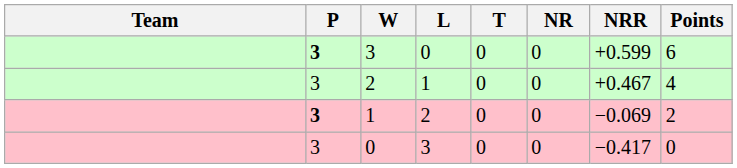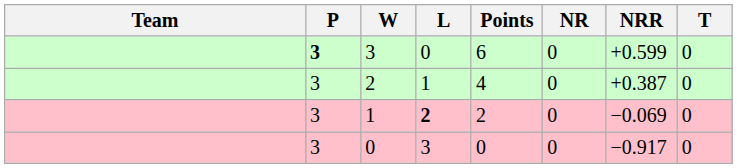columns swapped: (499, 20) <-> (697, 20)
(623, 83) +0.467 -> (639, 83) +0.387
(315, 115) bold -> (315, 115) normal
(426, 115) normal -> (426, 115) bold
(623, 147) −0.417 -> (639, 147) −0.917
